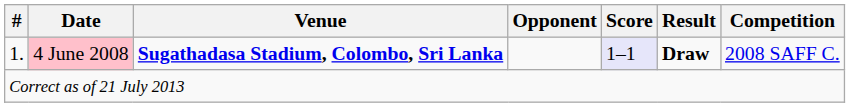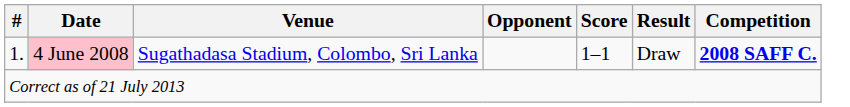(321, 53) bold -> (308, 53) normal
(621, 53) lavender background -> (596, 53) no background
(686, 53) bold -> (659, 53) normal
(782, 53) normal -> (758, 53) bold
